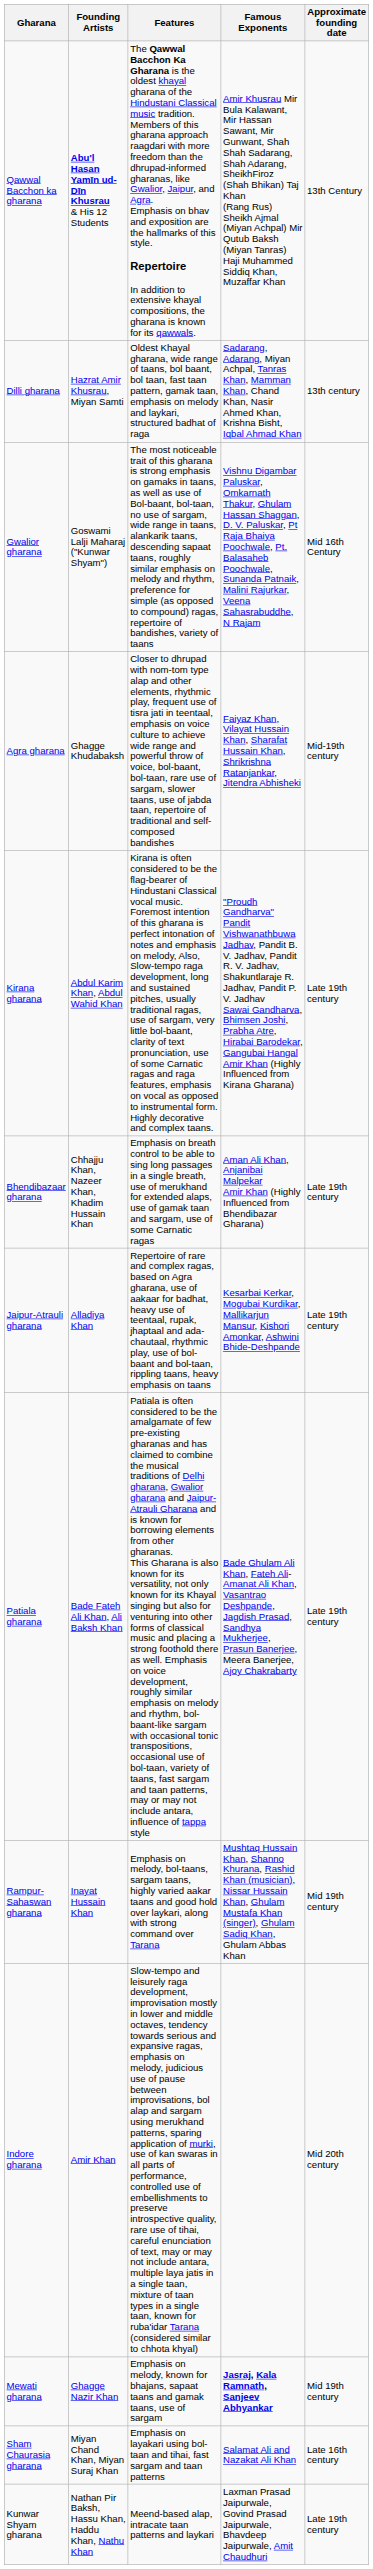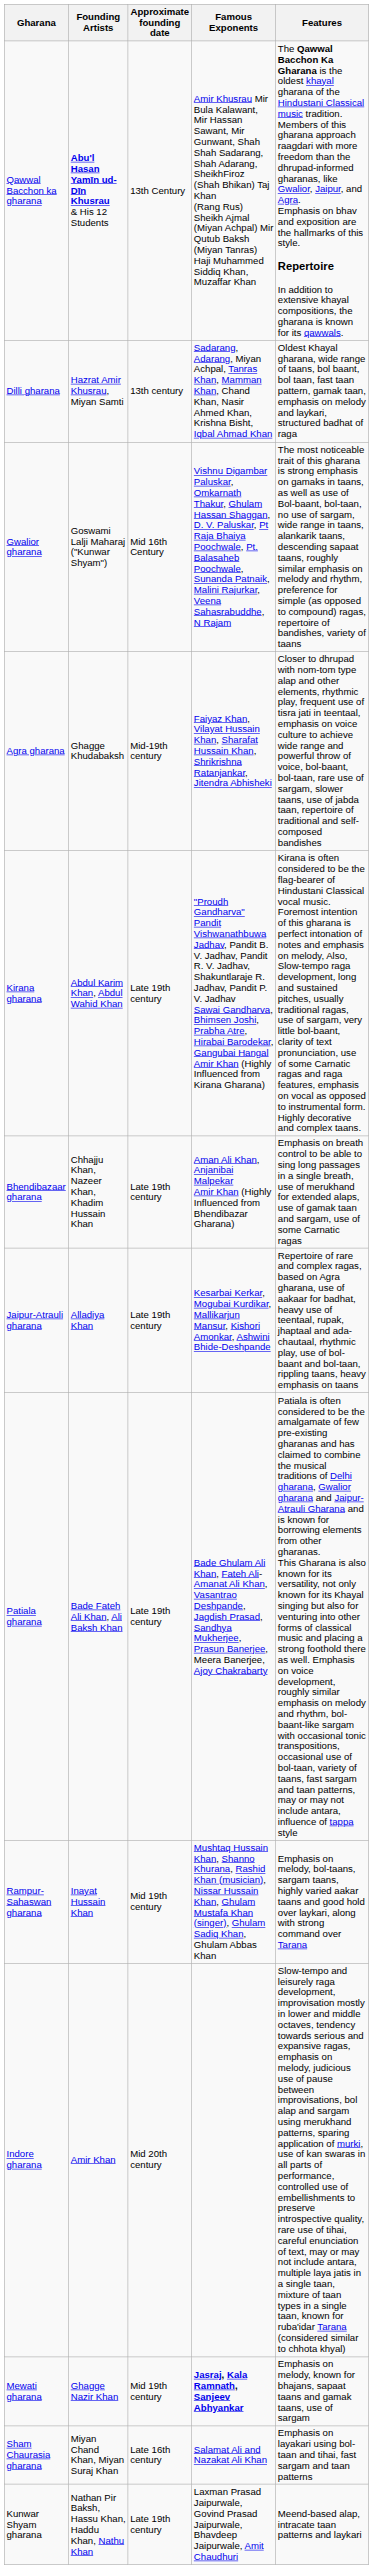columns swapped: (337, 22) <-> (174, 22)
